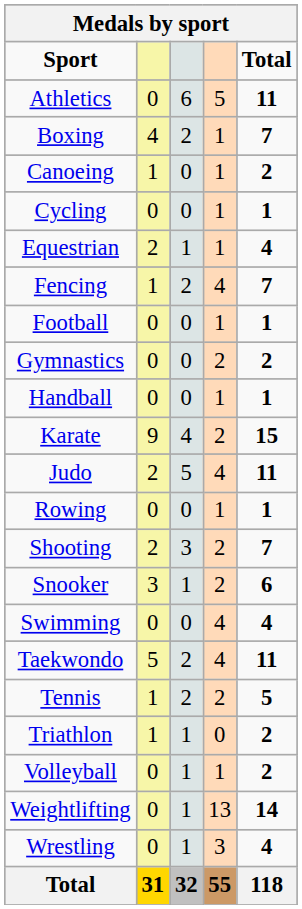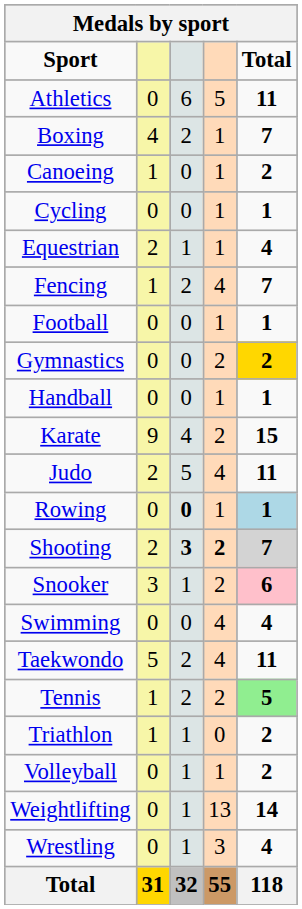(267, 360) no background -> (267, 360) gold background
(186, 509) normal -> (186, 509) bold
(267, 509) no background -> (267, 509) lightblue background
(186, 547) normal -> (186, 547) bold
(220, 547) normal -> (220, 547) bold
(267, 547) no background -> (267, 547) lightgrey background
(267, 584) no background -> (267, 584) pink background
(267, 697) no background -> (267, 697) lightgreen background
